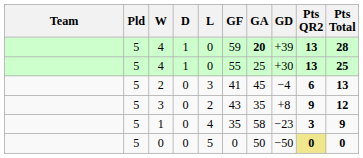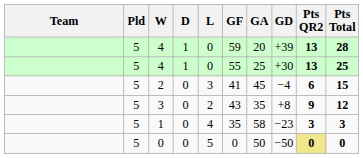(259, 47) bold -> (259, 47) normal
(342, 85) 13 -> (342, 85) 15
(342, 124) 9 -> (342, 124) 3
